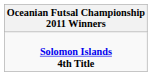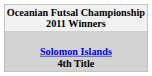(76, 57) no background -> (76, 57) lightgrey background
